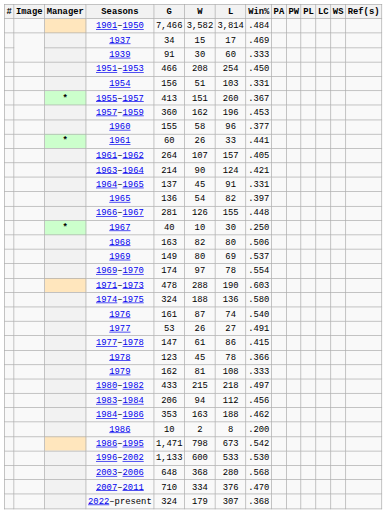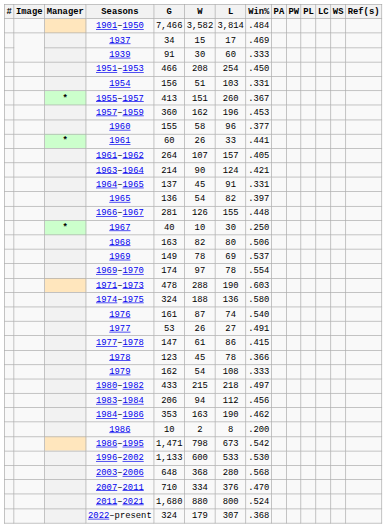(200, 256) 80 -> (200, 256) 78
(200, 372) 81 -> (200, 372) 54
(231, 415) 188 -> (231, 415) 190
+ row: (120, 501)
